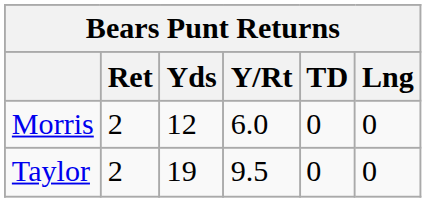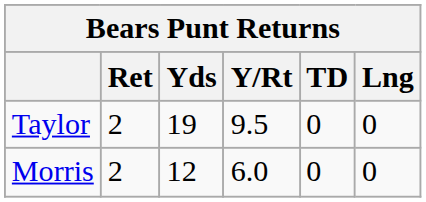rows swapped: (51, 171) <-> (53, 123)
